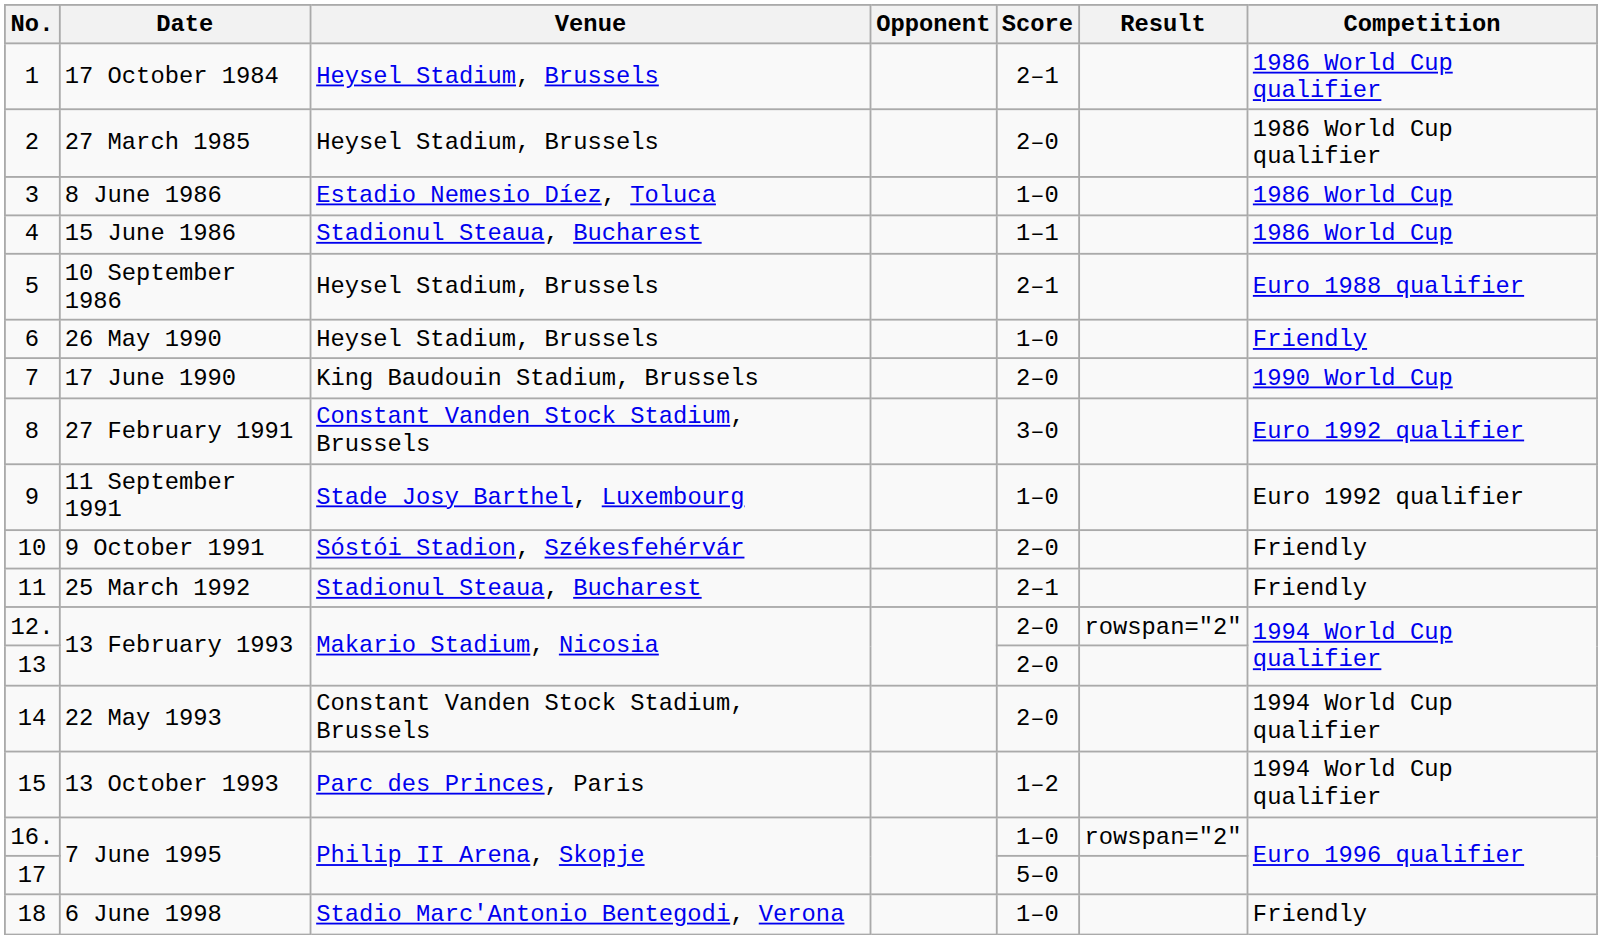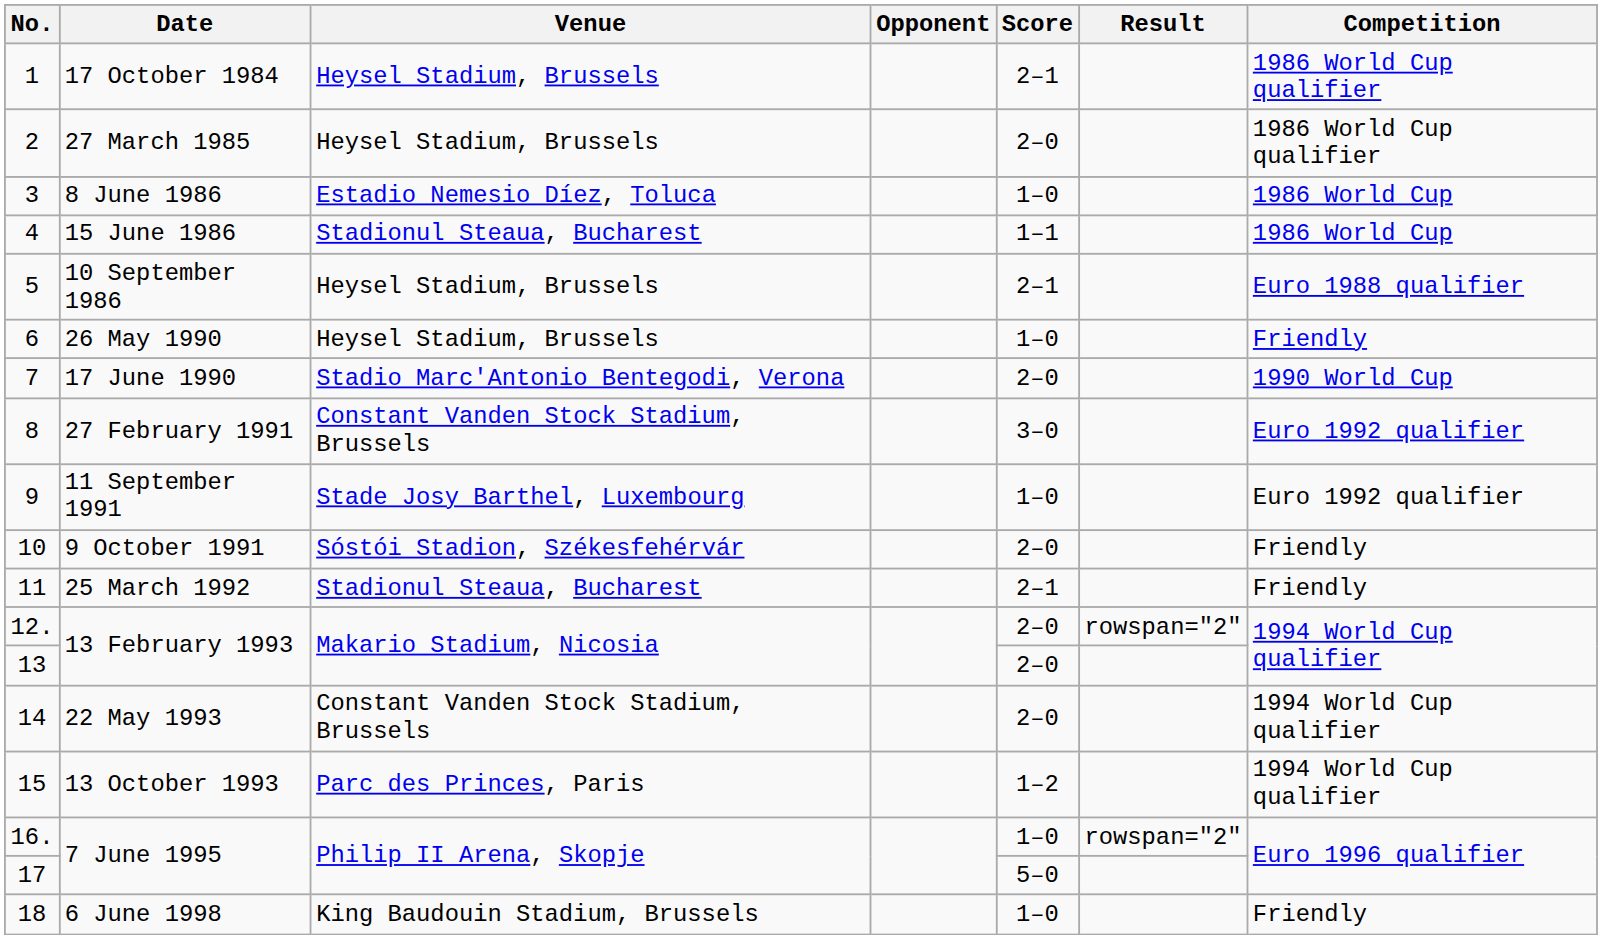(537, 378) King Baudouin Stadium, Brussels -> (580, 378) Stadio Marc'Antonio Bentegodi, Verona
(580, 914) Stadio Marc'Antonio Bentegodi, Verona -> (537, 914) King Baudouin Stadium, Brussels
